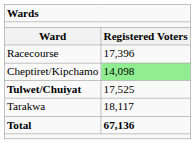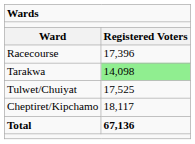(53, 71) Cheptiret/Kipchamo -> (26, 71) Tarakwa
(44, 89) bold -> (42, 89) normal
(26, 107) Tarakwa -> (53, 107) Cheptiret/Kipchamo
